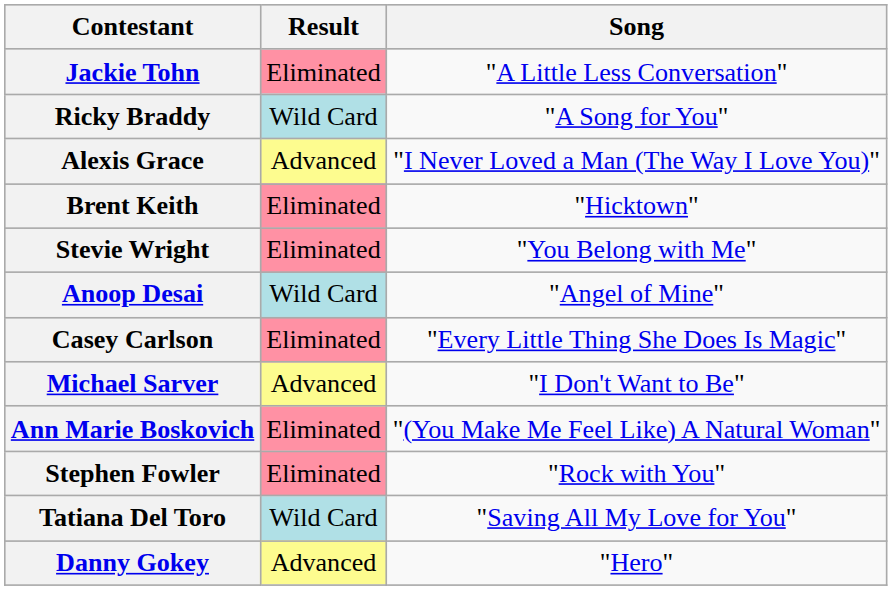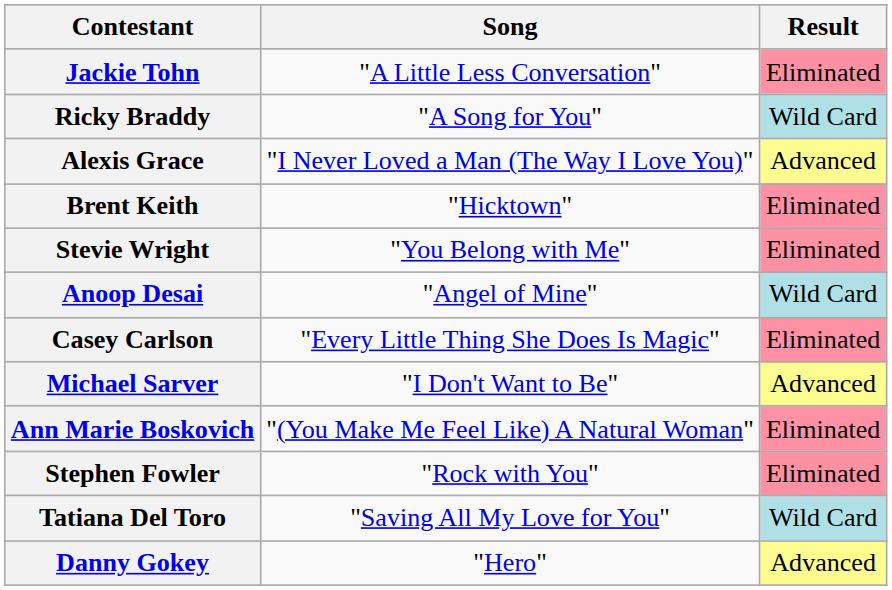columns swapped: (637, 26) <-> (323, 26)
